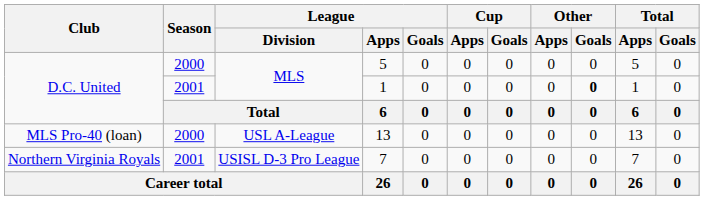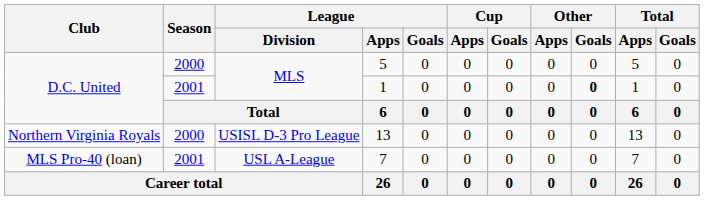(84, 135) MLS Pro-40 (loan) -> (84, 135) Northern Virginia Royals
(289, 135) USL A-League -> (289, 135) USISL D-3 Pro League
(84, 159) Northern Virginia Royals -> (84, 159) MLS Pro-40 (loan)
(289, 159) USISL D-3 Pro League -> (289, 159) USL A-League
